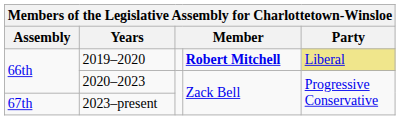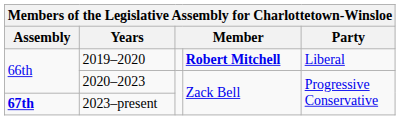(325, 59) khaki background -> (325, 59) no background
(20, 103) normal -> (21, 103) bold
